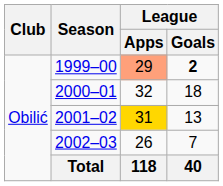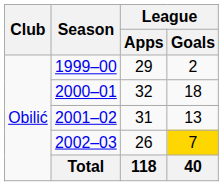(144, 67) lightsalmon background -> (144, 67) no background
(193, 67) bold -> (193, 67) normal
(144, 117) gold background -> (144, 117) no background
(193, 142) no background -> (193, 142) gold background
